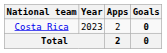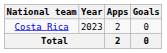(146, 26) bold -> (146, 26) normal
